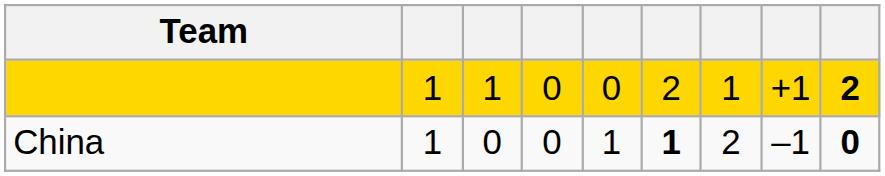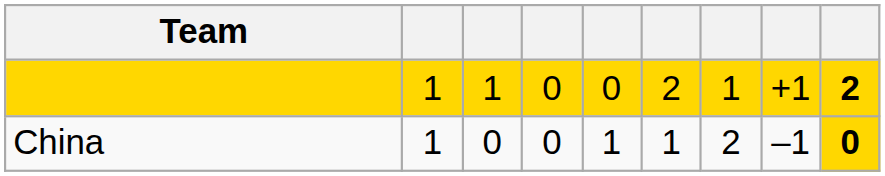(671, 142) bold -> (671, 142) normal
(850, 142) no background -> (850, 142) gold background
